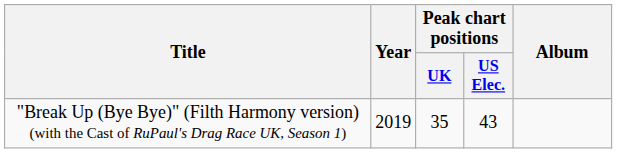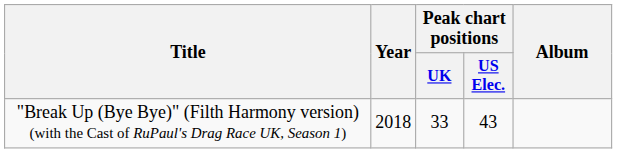(393, 123) 2019 -> (393, 123) 2018
(439, 123) 35 -> (439, 123) 33
